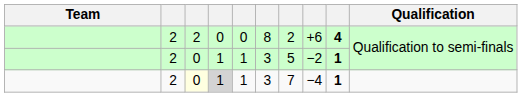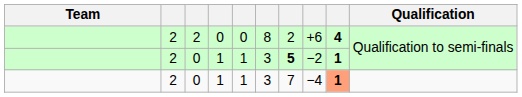(291, 59) normal -> (291, 59) bold
(197, 80) lightyellow background -> (197, 80) no background
(220, 80) lightgrey background -> (220, 80) no background
(338, 80) no background -> (338, 80) lightsalmon background
